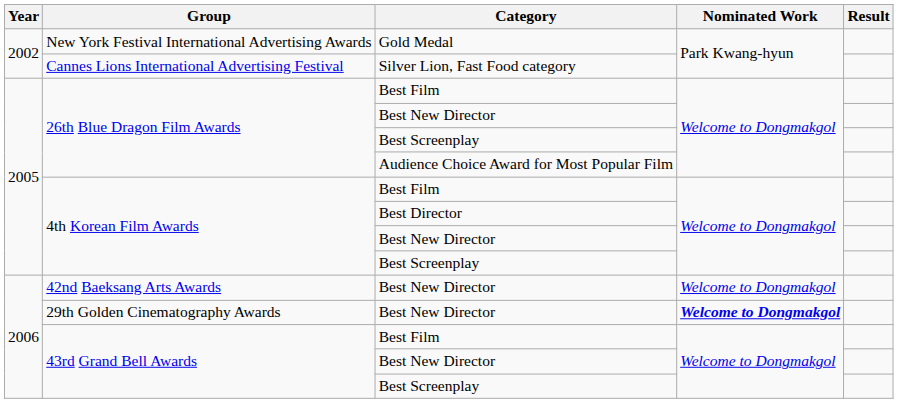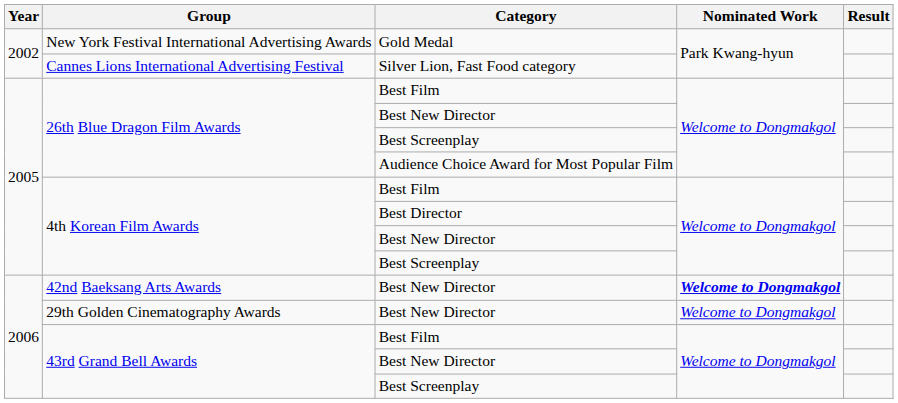(758, 287) normal -> (760, 287) bold
(760, 312) bold -> (758, 312) normal
